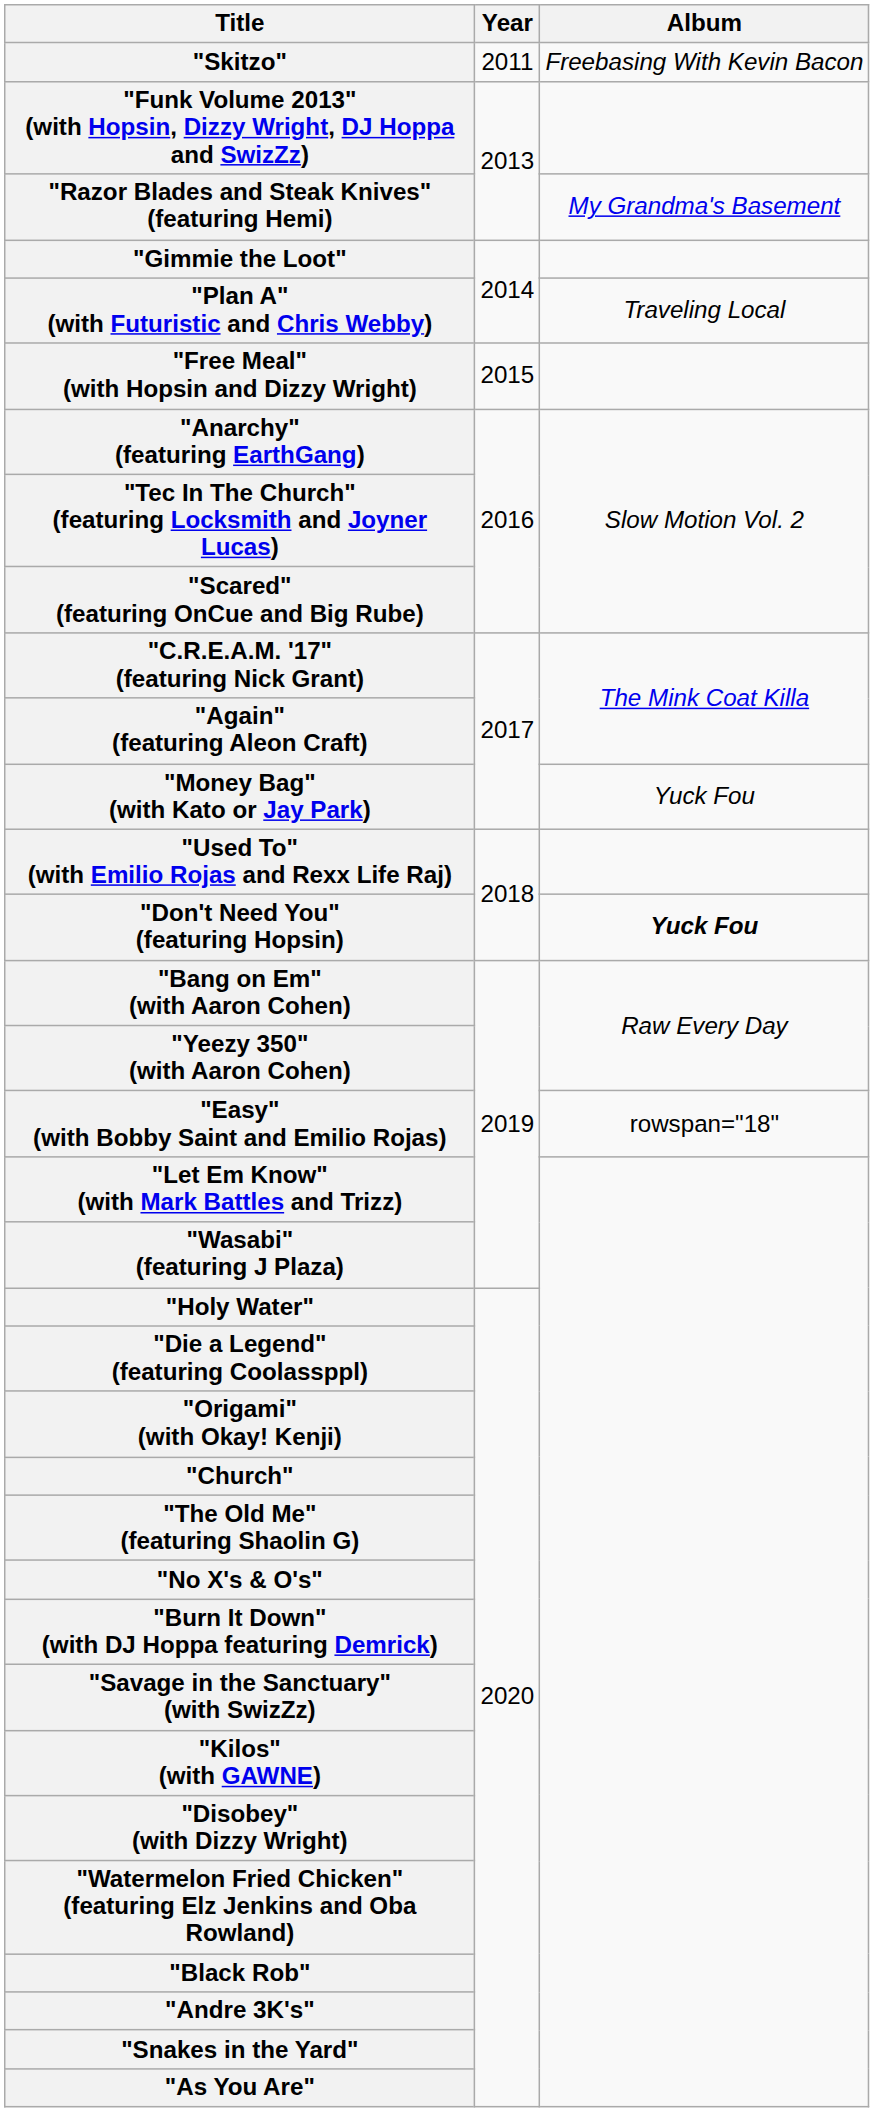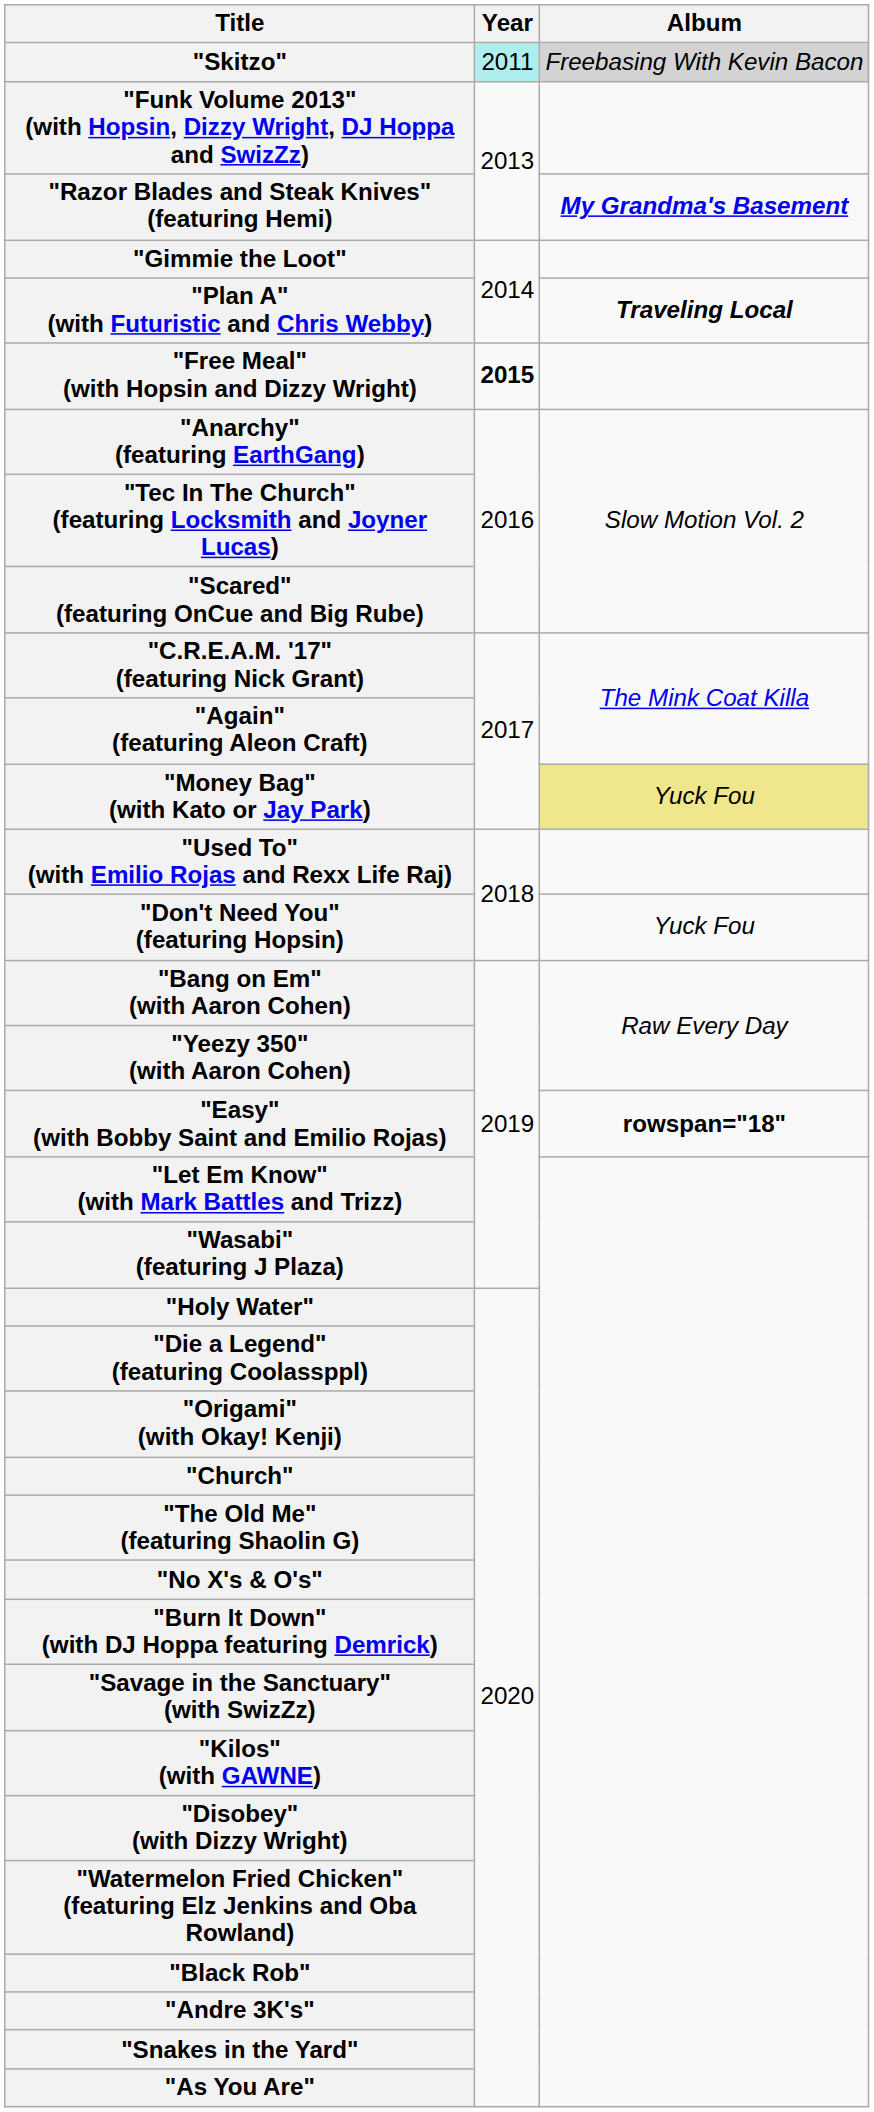(507, 61) no background -> (507, 61) paleturquoise background
(704, 61) no background -> (704, 61) lightgrey background
(704, 206) normal -> (704, 206) bold
(704, 310) normal -> (704, 310) bold
(507, 375) normal -> (507, 375) bold
(704, 796) no background -> (704, 796) khaki background
(704, 927) bold -> (704, 927) normal
(704, 1123) normal -> (704, 1123) bold
